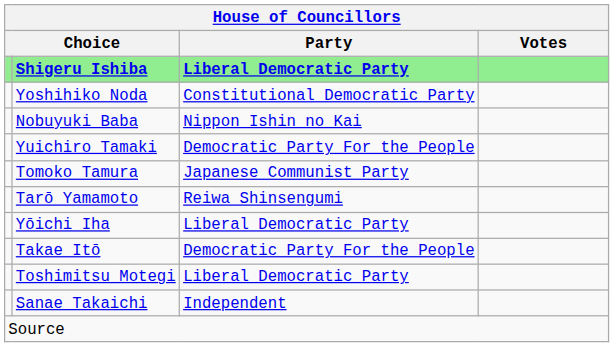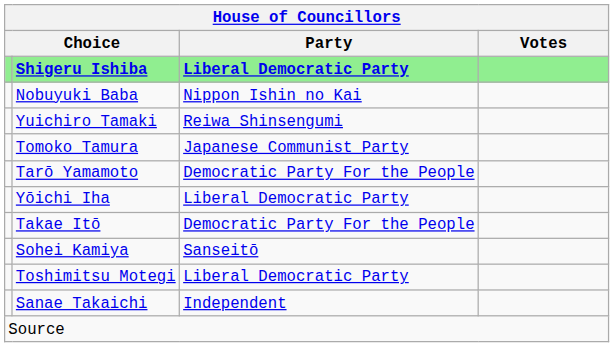- row: (82, 95)
(329, 147) Democratic Party For the People -> (263, 121) Reiwa Shinsengumi
(263, 199) Reiwa Shinsengumi -> (329, 173) Democratic Party For the People
+ row: (72, 251)
